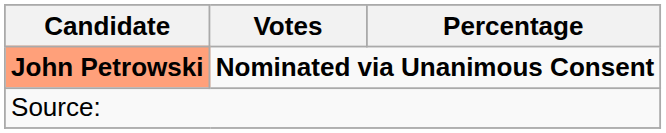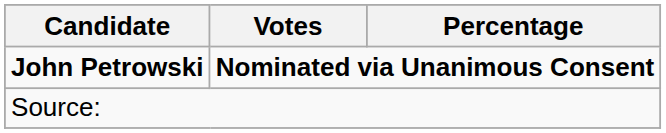(107, 67) lightsalmon background -> (107, 67) no background
